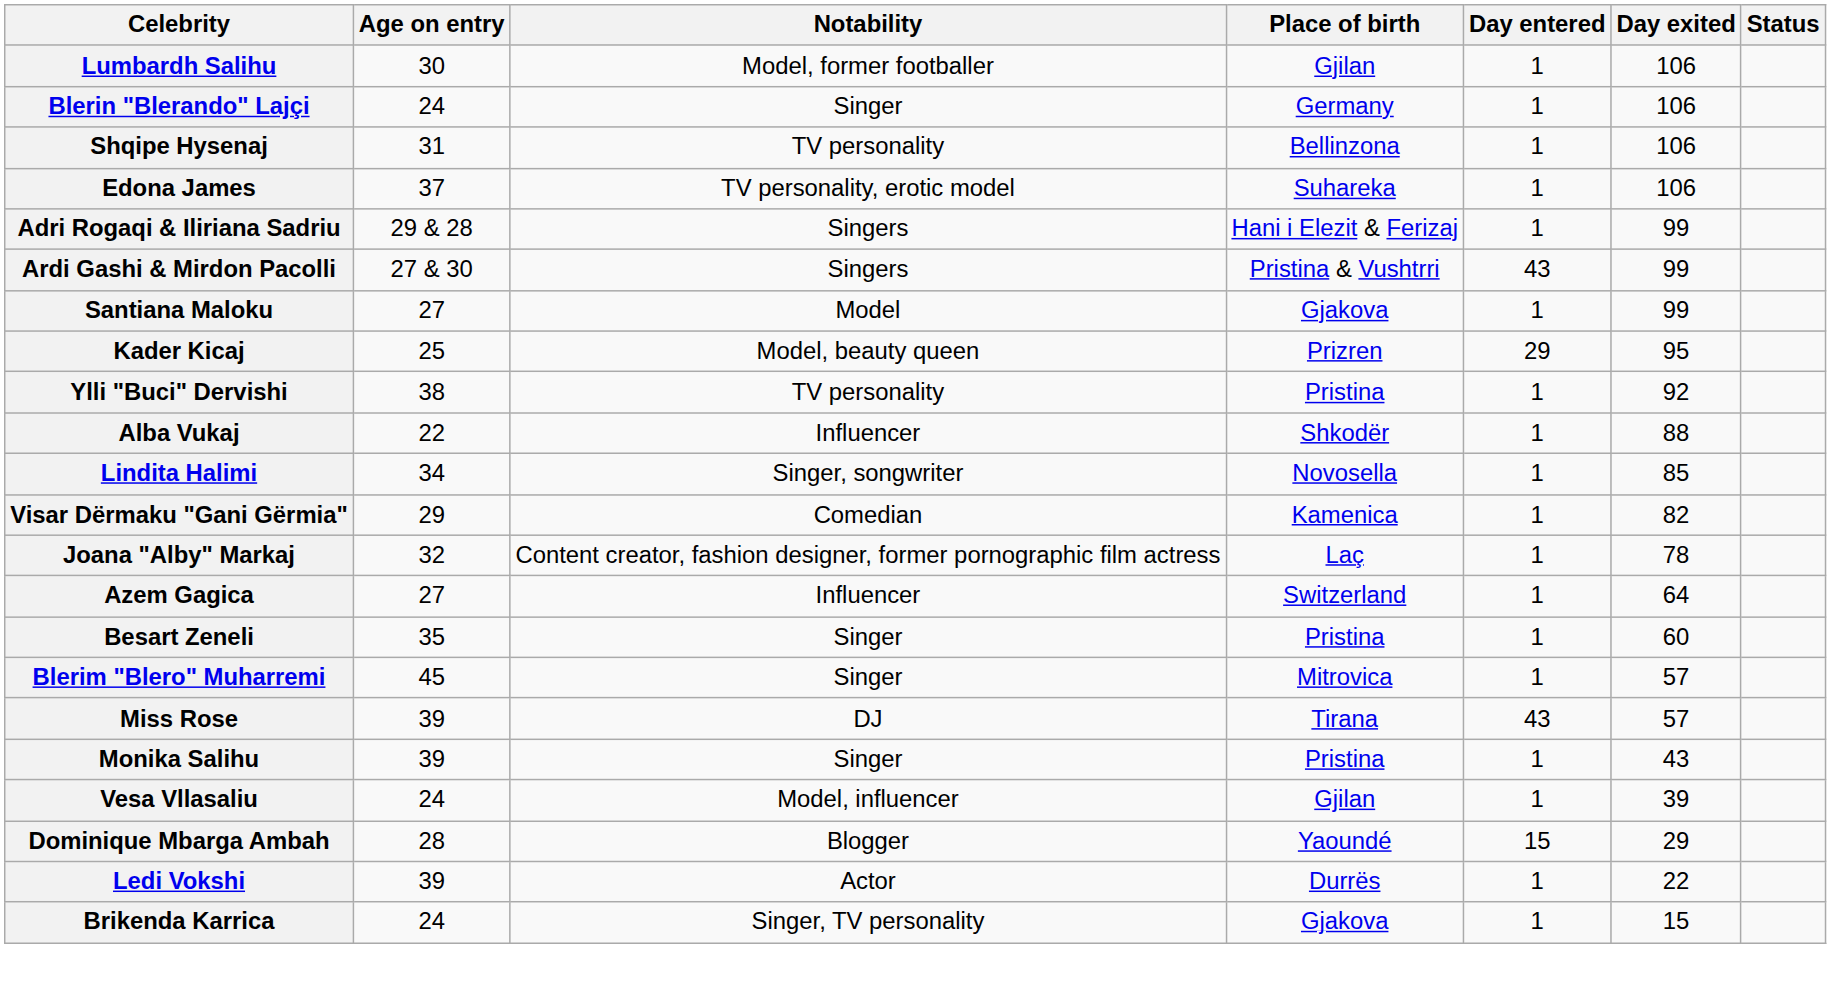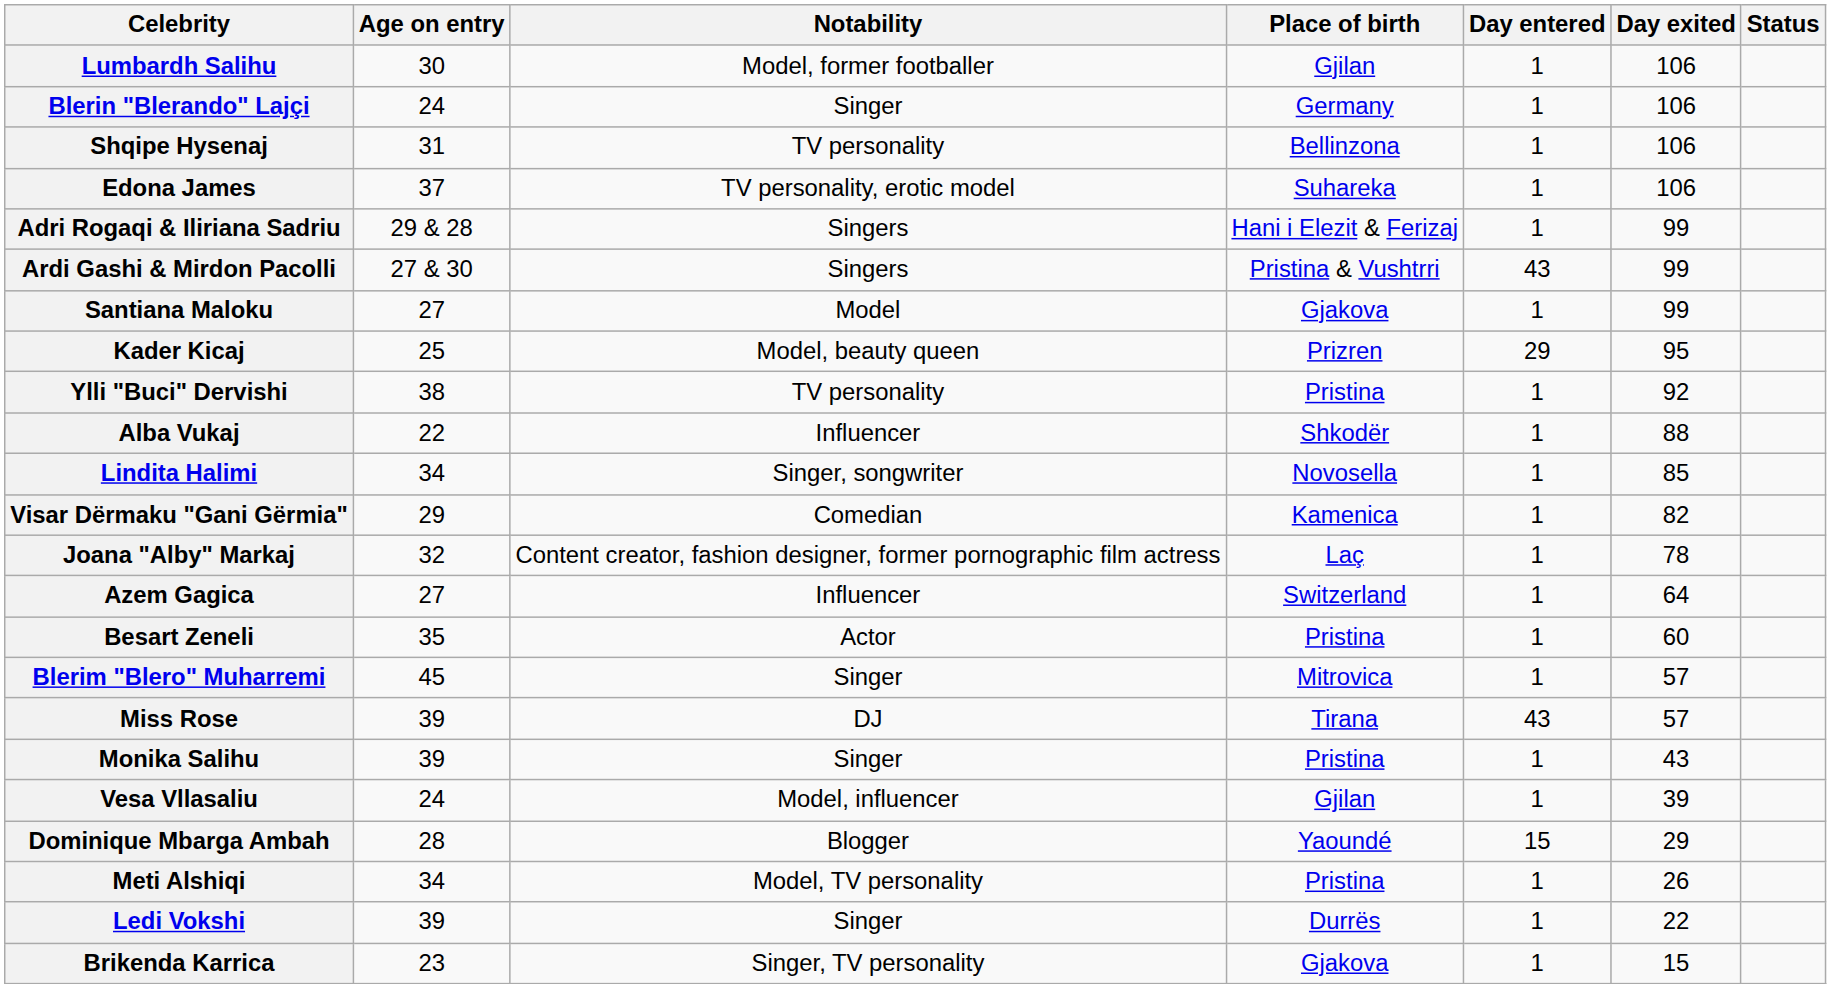(868, 636) Singer -> (868, 636) Actor
+ row: (179, 881)
(868, 881) Actor -> (868, 922) Singer
(432, 922) 24 -> (432, 963) 23
